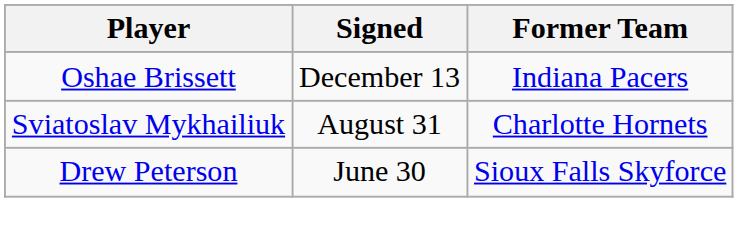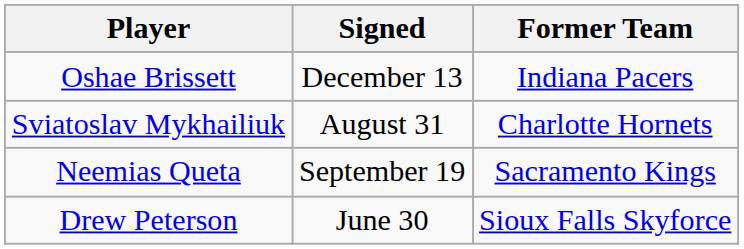+ row: (148, 171)
